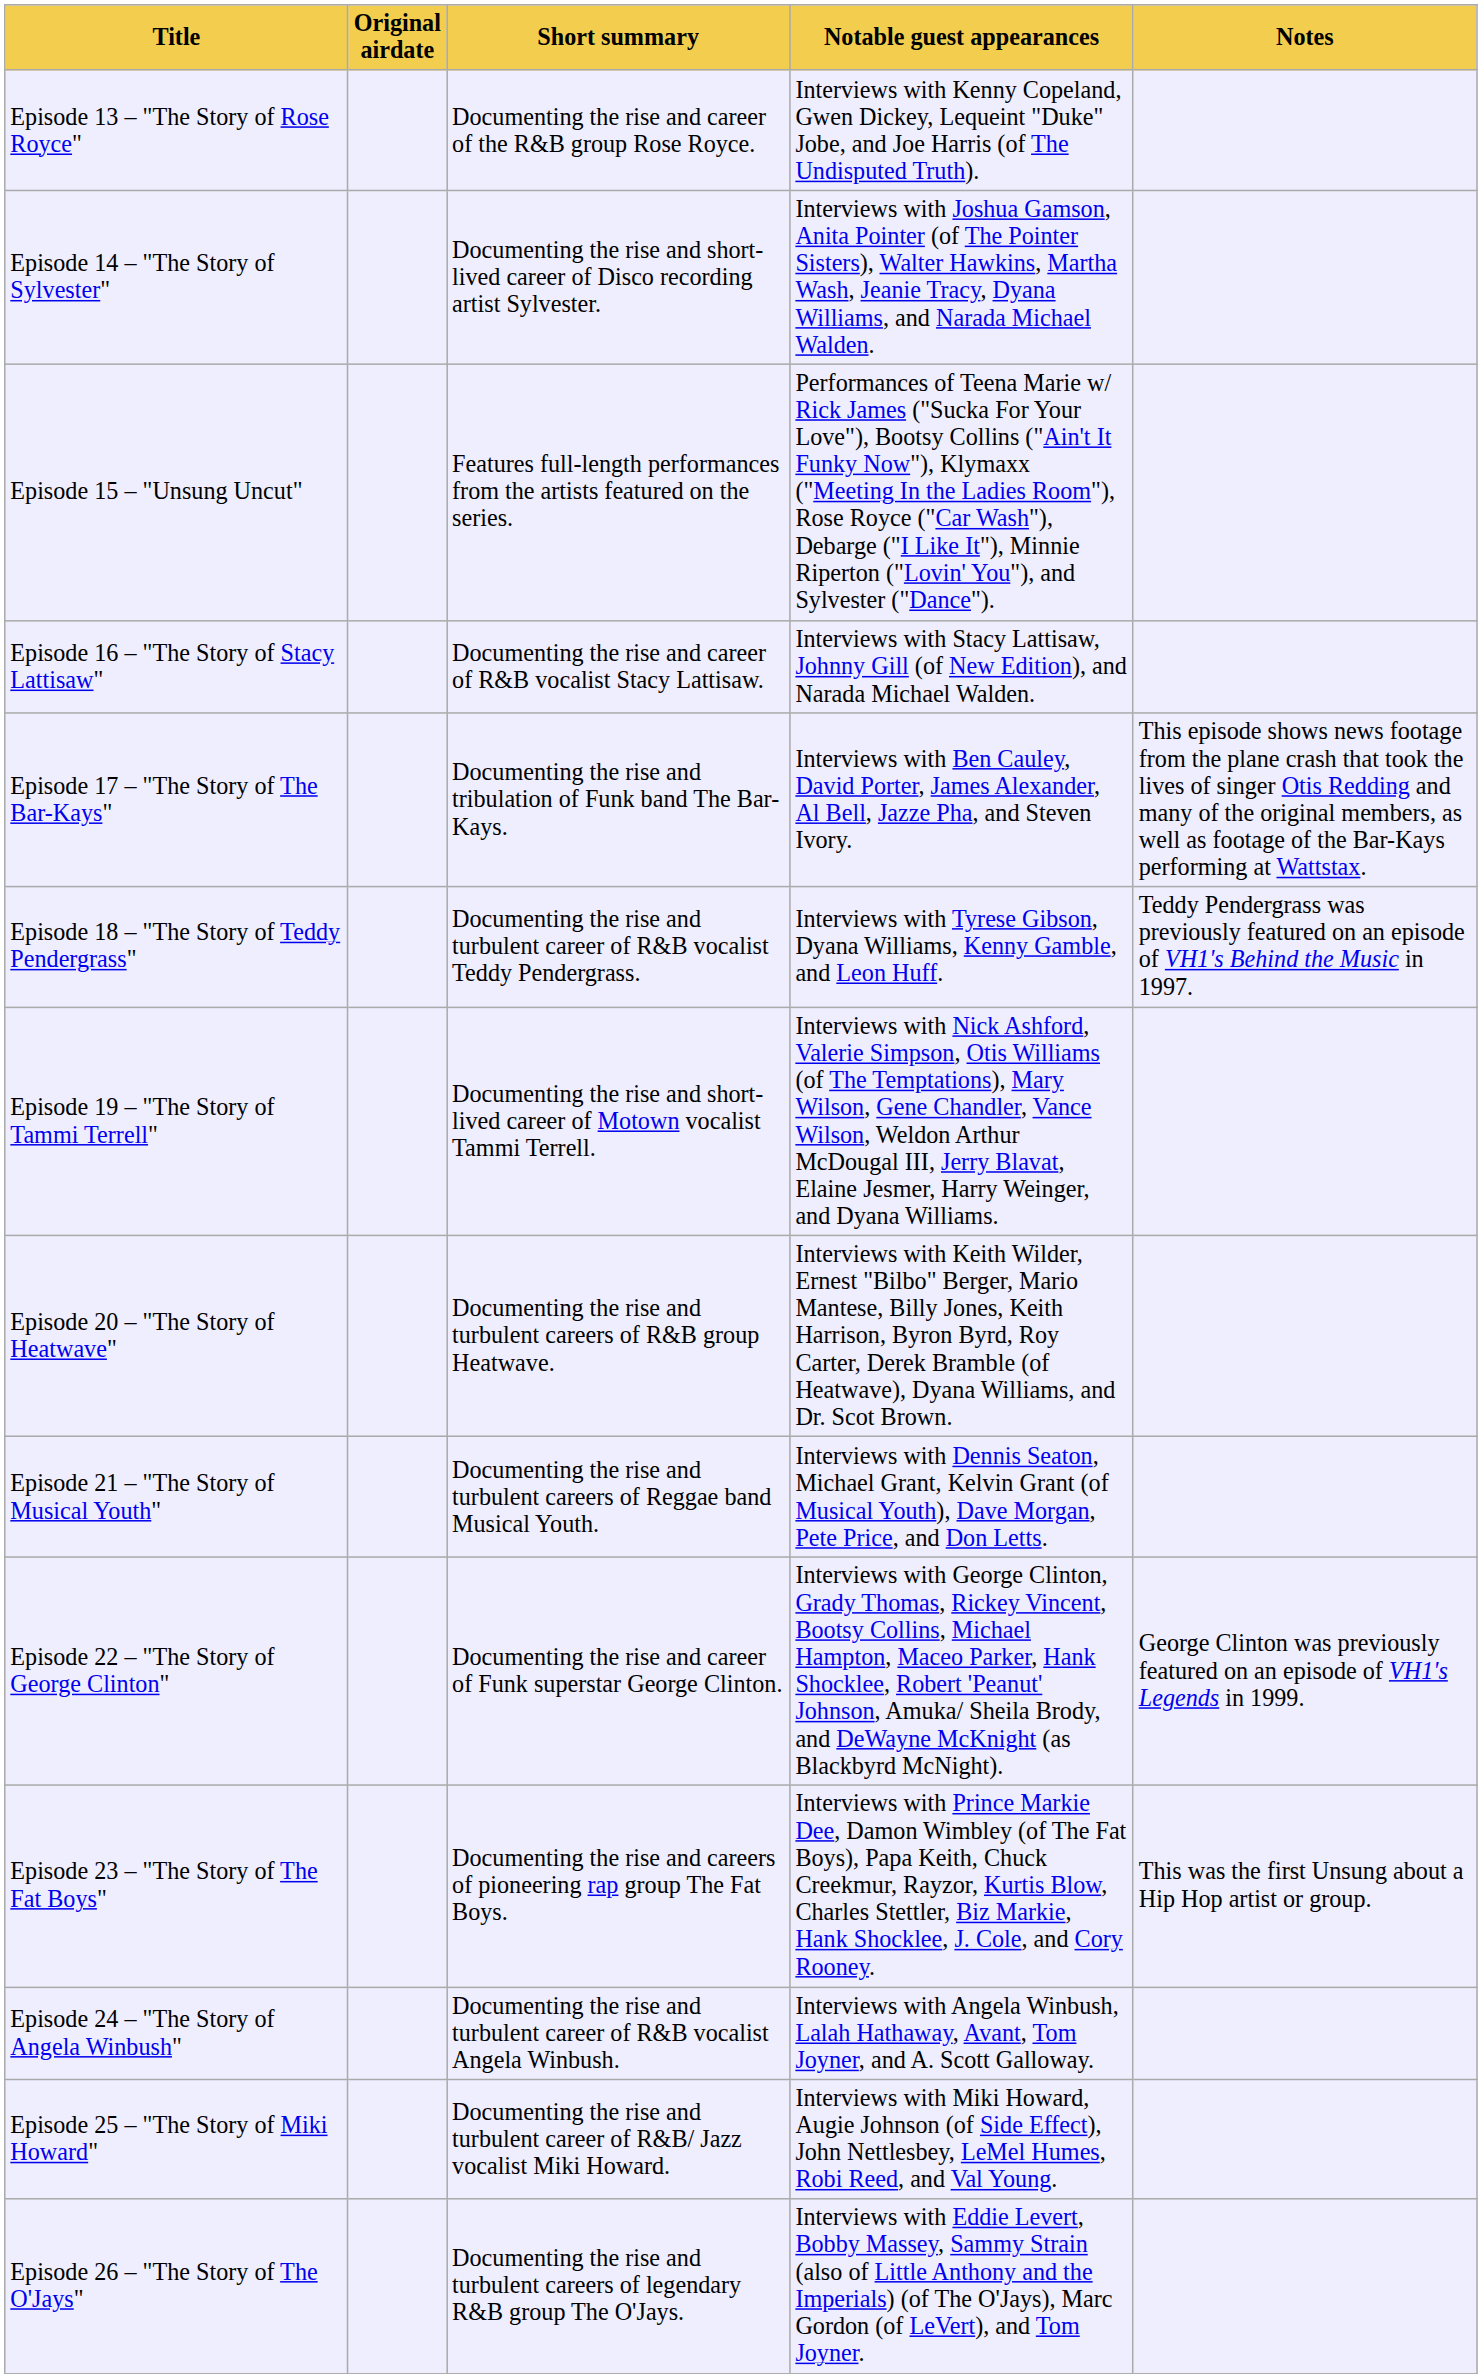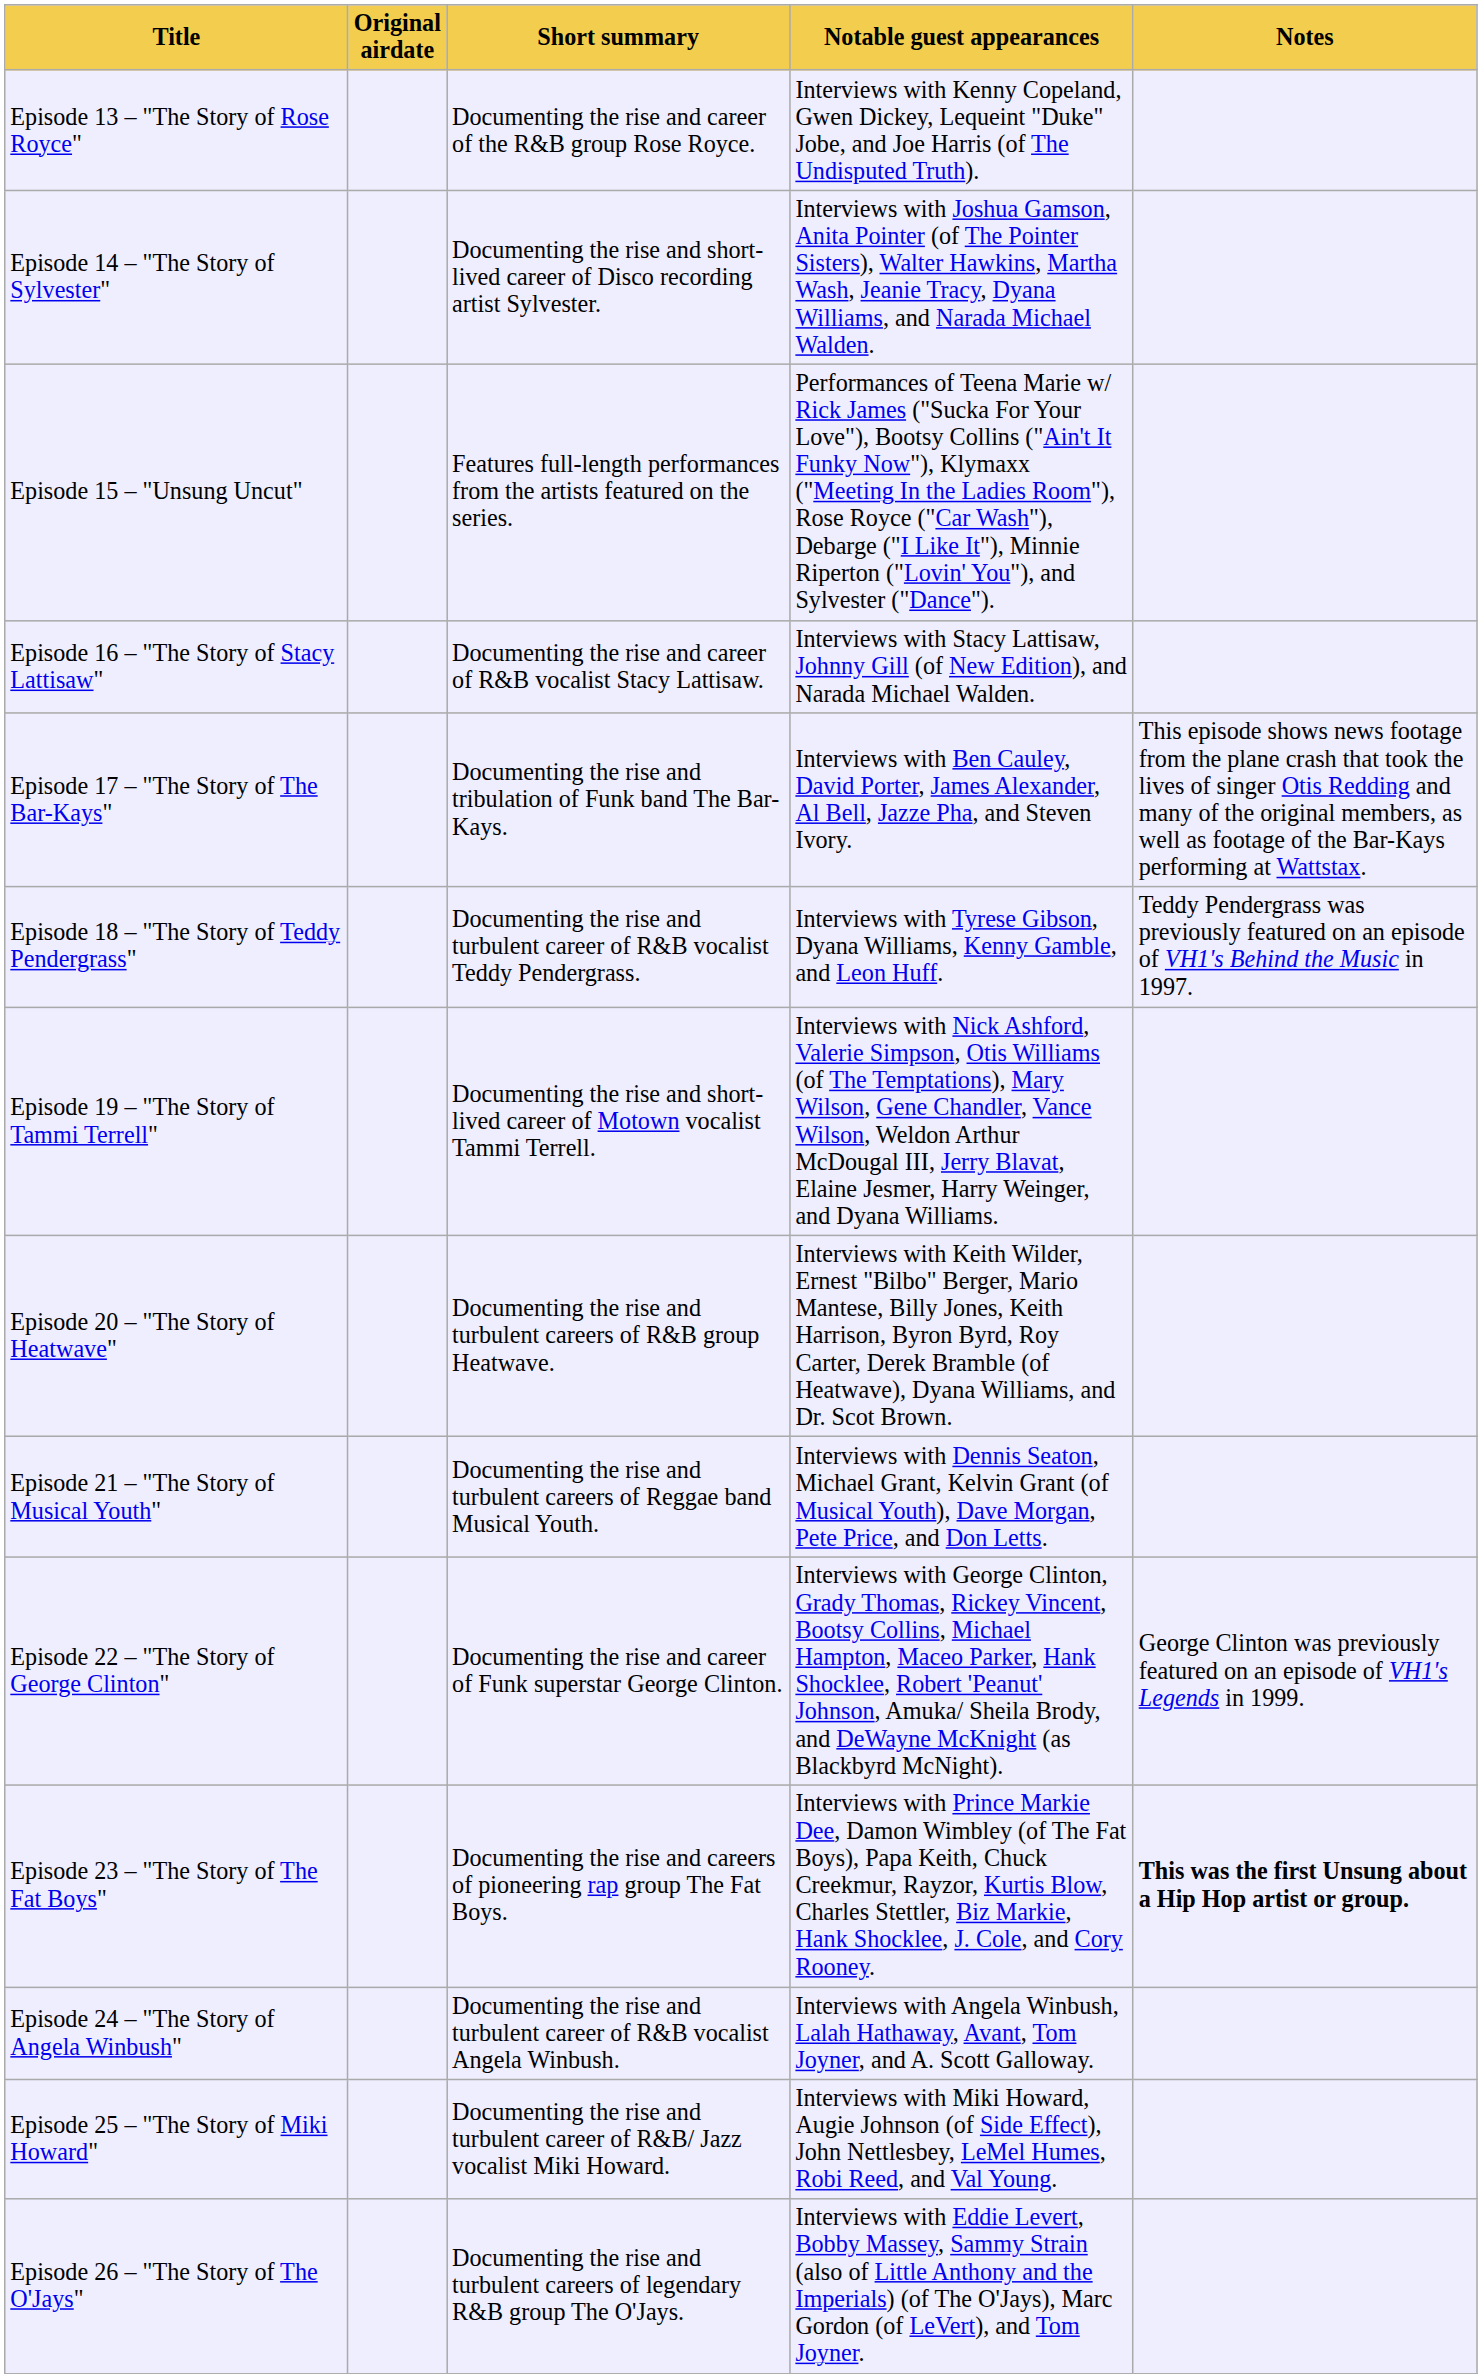(1301, 1885) normal -> (1303, 1885) bold
